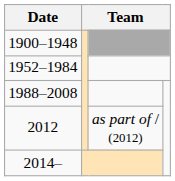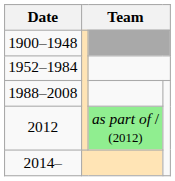(125, 128) no background -> (125, 128) lightgreen background
